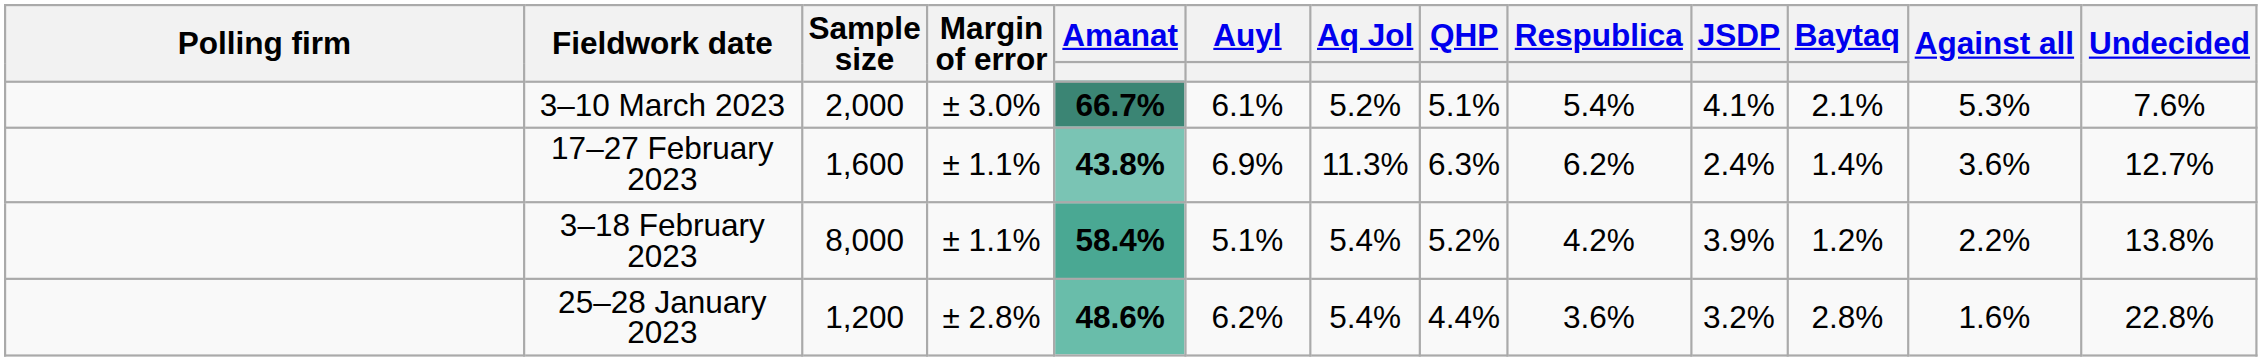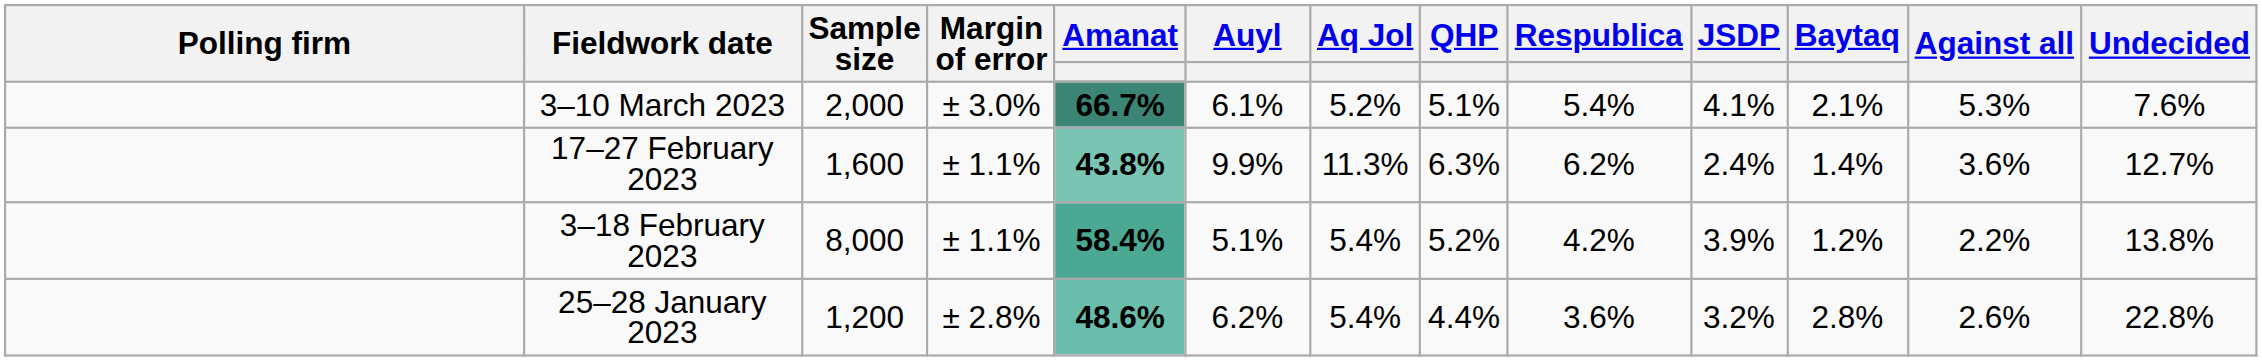(1247, 165) 6.9% -> (1247, 165) 9.9%
(1994, 317) 1.6% -> (1994, 317) 2.6%
